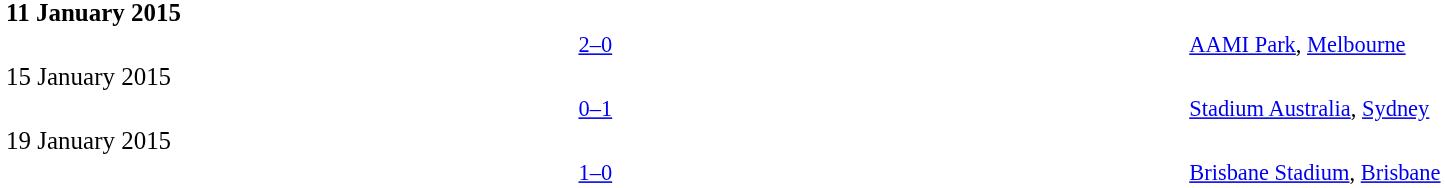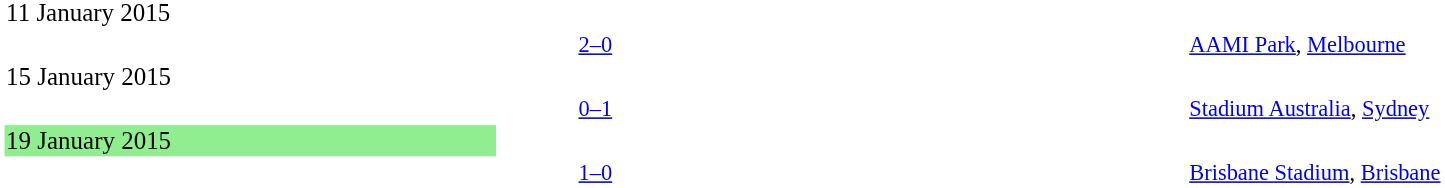(93, 12) bold -> (88, 12) normal
(89, 140) no background -> (89, 140) lightgreen background
